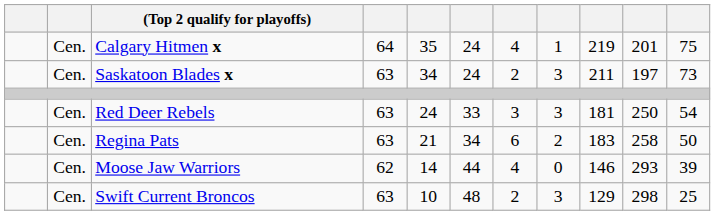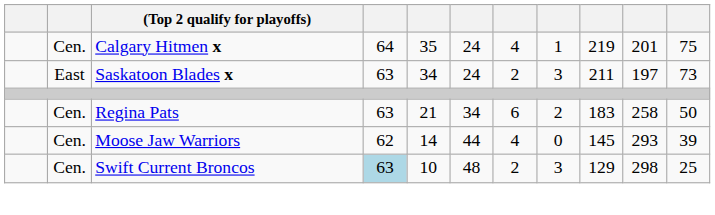(70, 74) Cen. -> (70, 74) East
- row: (155, 112)
(602, 168) 146 -> (602, 140) 145
(385, 196) no background -> (385, 168) lightblue background
